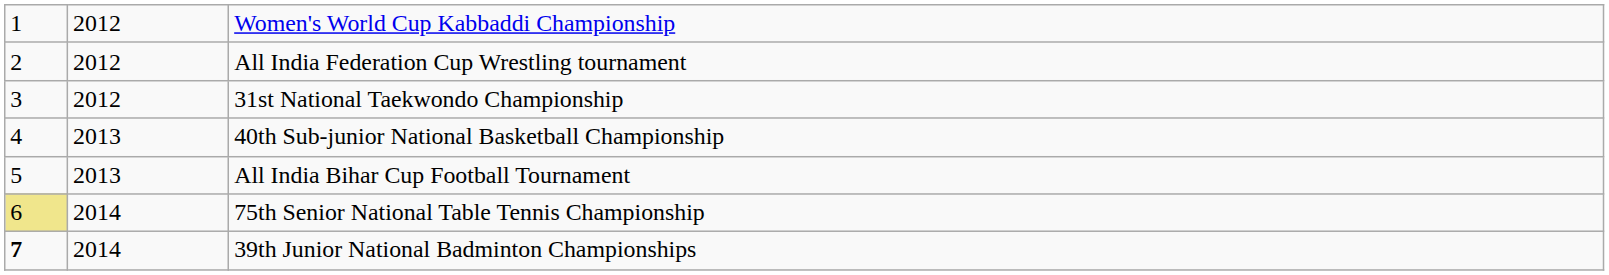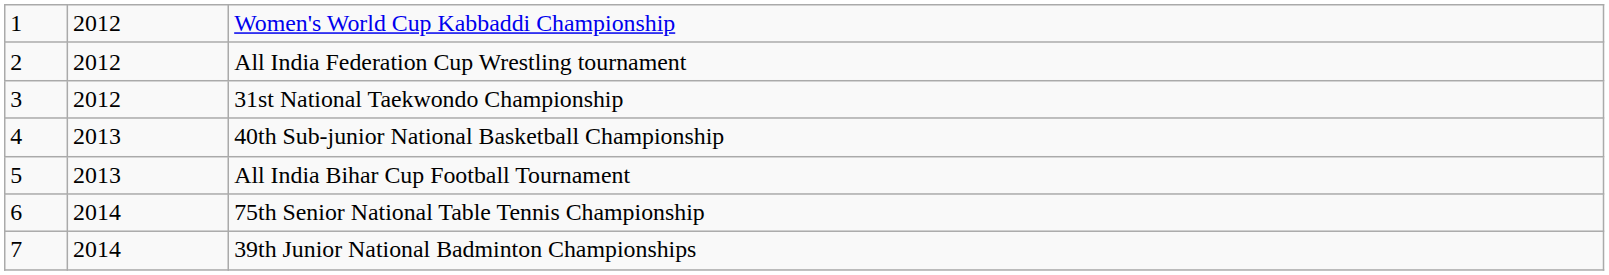(16, 212) khaki background -> (16, 212) no background
(16, 250) bold -> (16, 250) normal
